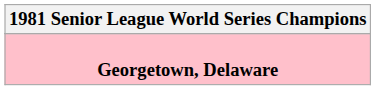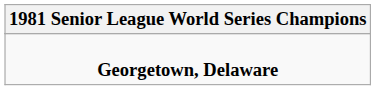(188, 69) pink background -> (188, 69) no background
